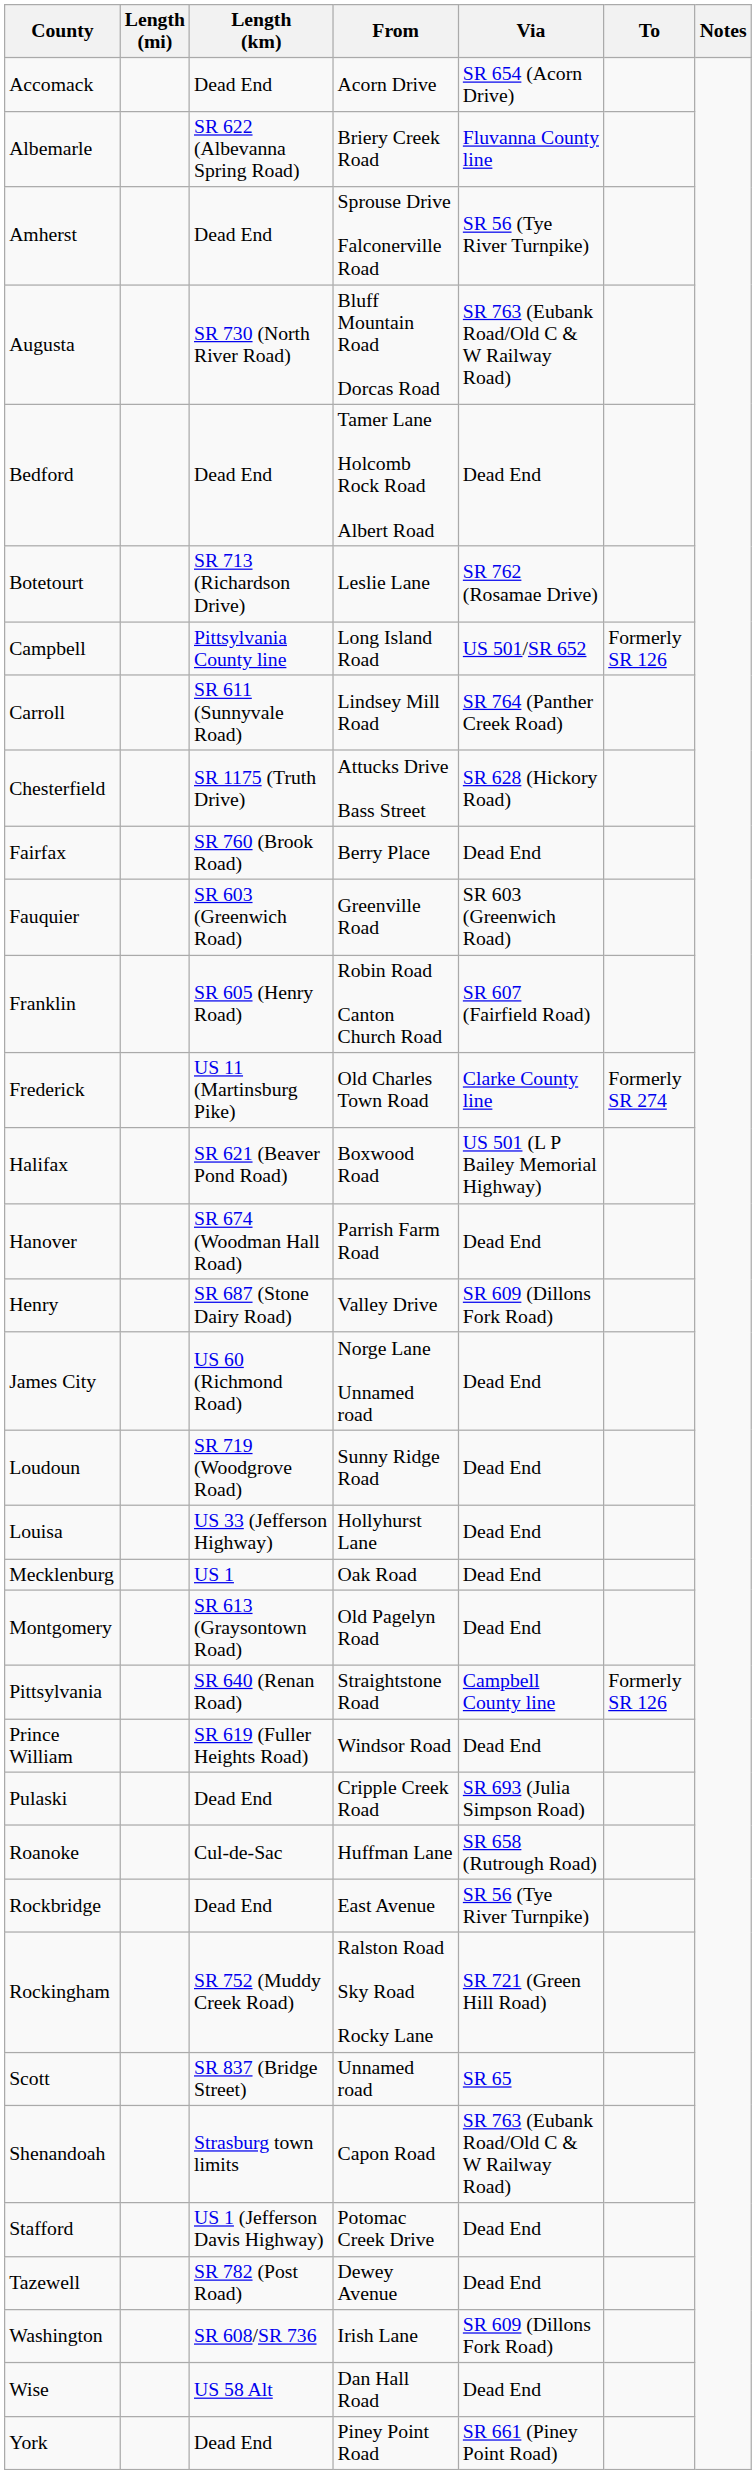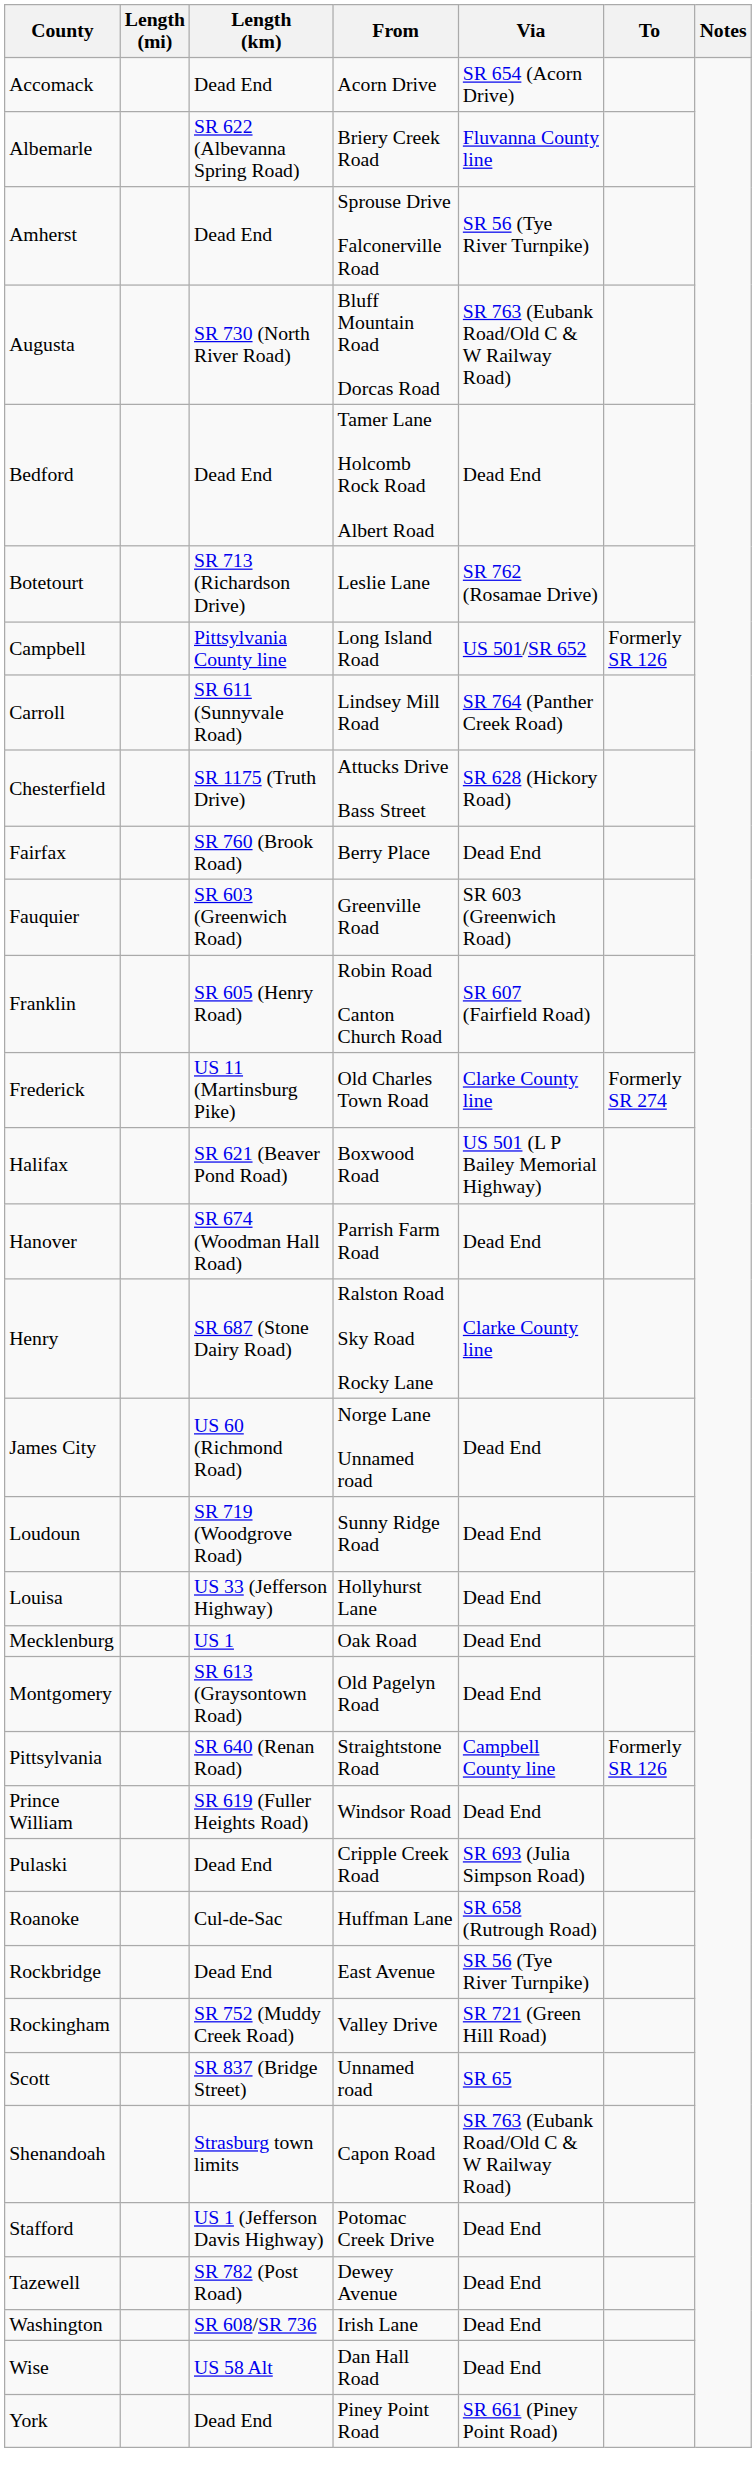(388, 1305) Valley Drive -> (391, 1338) Ralston Road Sky Road Rocky Lane
(527, 1305) SR 609 (Dillons Fork Road) -> (521, 1338) Clarke County line
(391, 1991) Ralston Road Sky Road Rocky Lane -> (388, 2025) Valley Drive
(527, 2336) SR 609 (Dillons Fork Road) -> (502, 2325) Dead End
